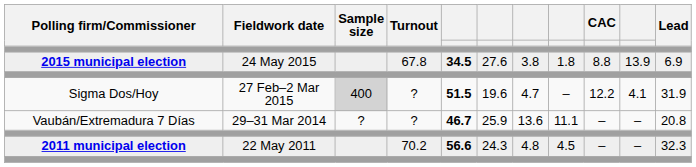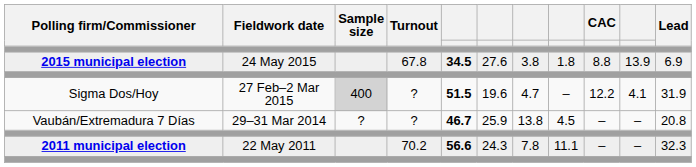(530, 121) 13.6 -> (530, 121) 13.8
(566, 121) 11.1 -> (566, 121) 4.5
(530, 146) 4.8 -> (530, 146) 7.8
(566, 146) 4.5 -> (566, 146) 11.1
